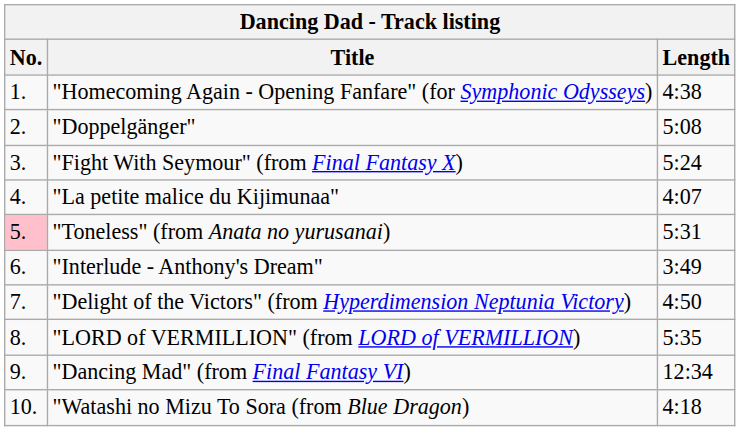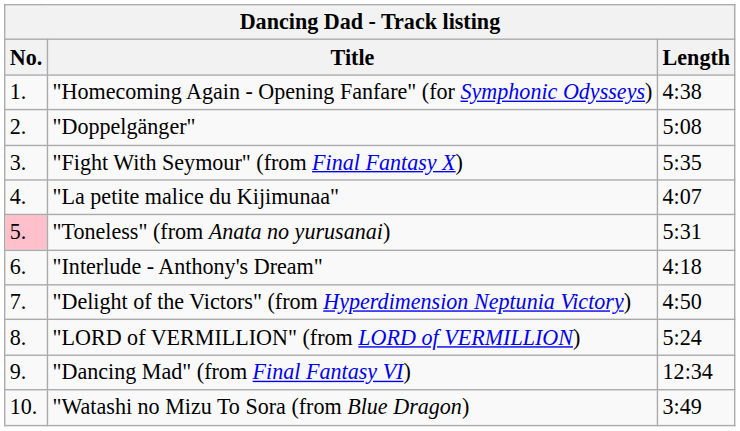(682, 162) 5:24 -> (682, 162) 5:35
(682, 267) 3:49 -> (682, 267) 4:18
(682, 337) 5:35 -> (682, 337) 5:24
(682, 407) 4:18 -> (682, 407) 3:49
